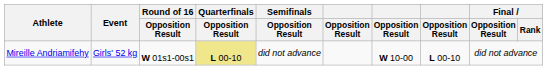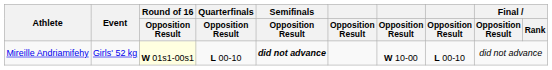(168, 58) no background -> (168, 58) lightyellow background
(226, 58) khaki background -> (226, 58) no background
(289, 53) normal -> (292, 53) bold
